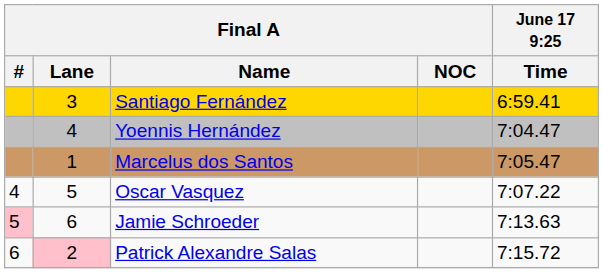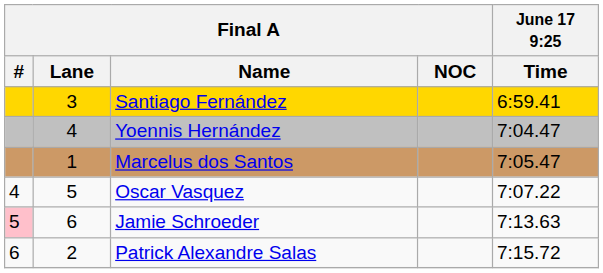(72, 252) pink background -> (72, 252) no background
